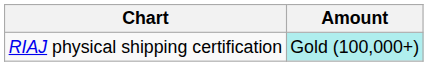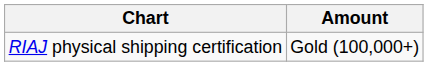(355, 46) paleturquoise background -> (355, 46) no background
